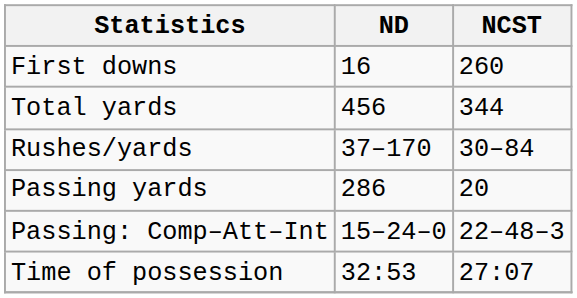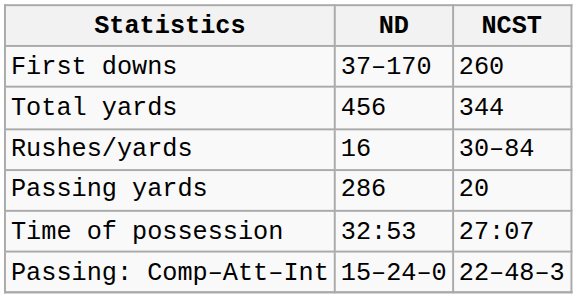(356, 67) 16 -> (386, 67) 37–170
(386, 149) 37–170 -> (356, 149) 16
rows swapped: (170, 231) <-> (147, 272)
